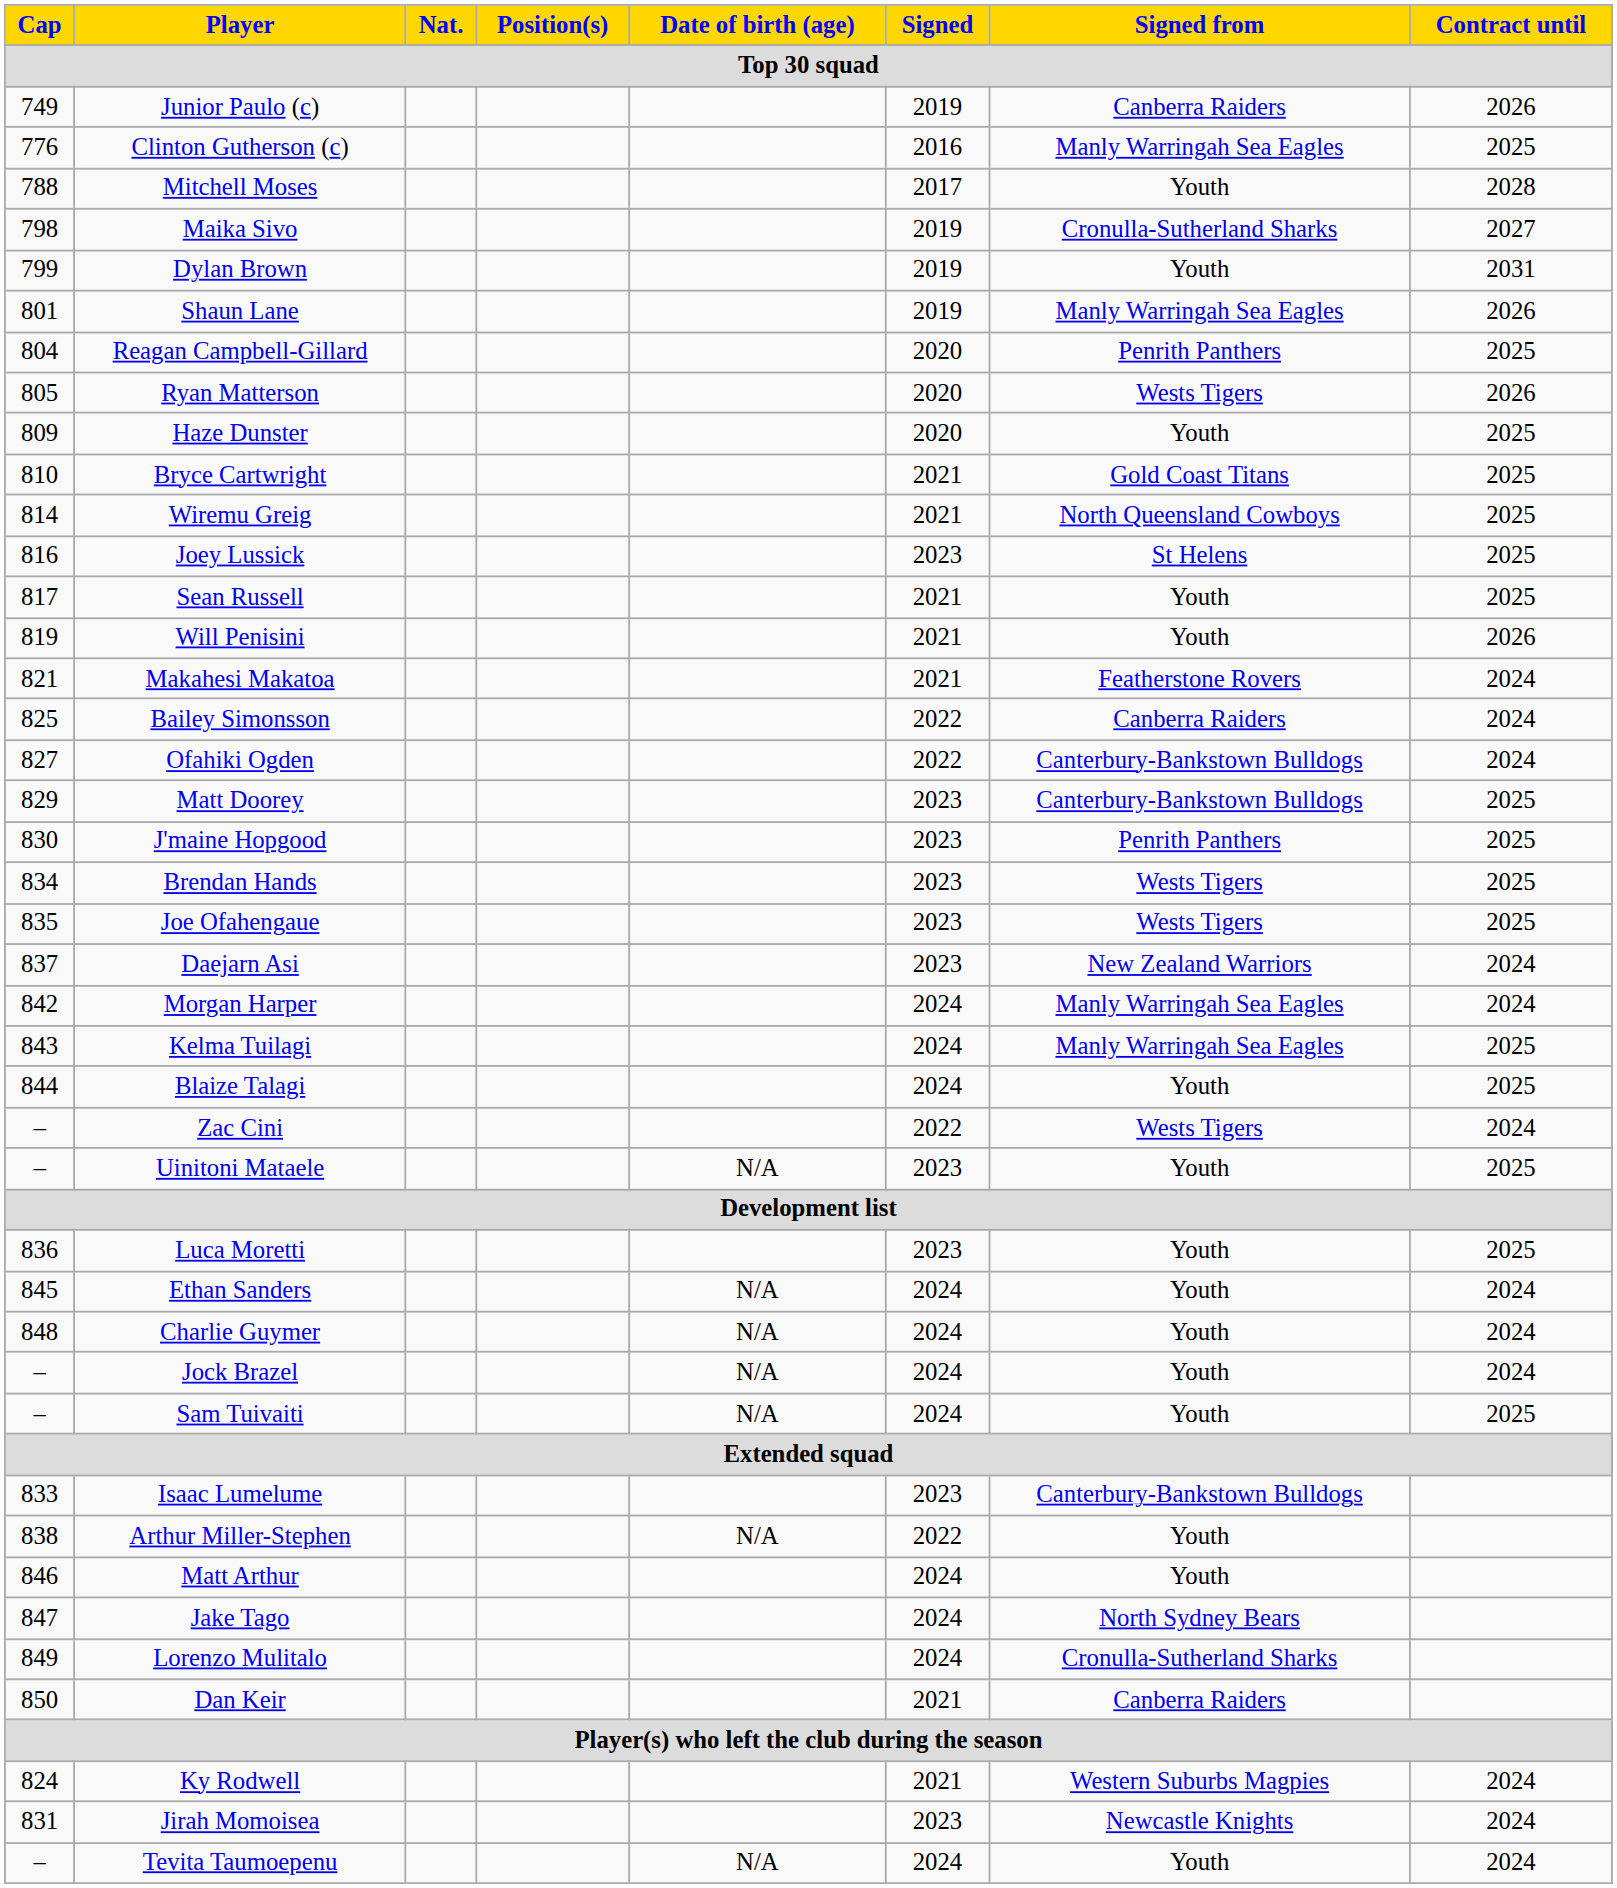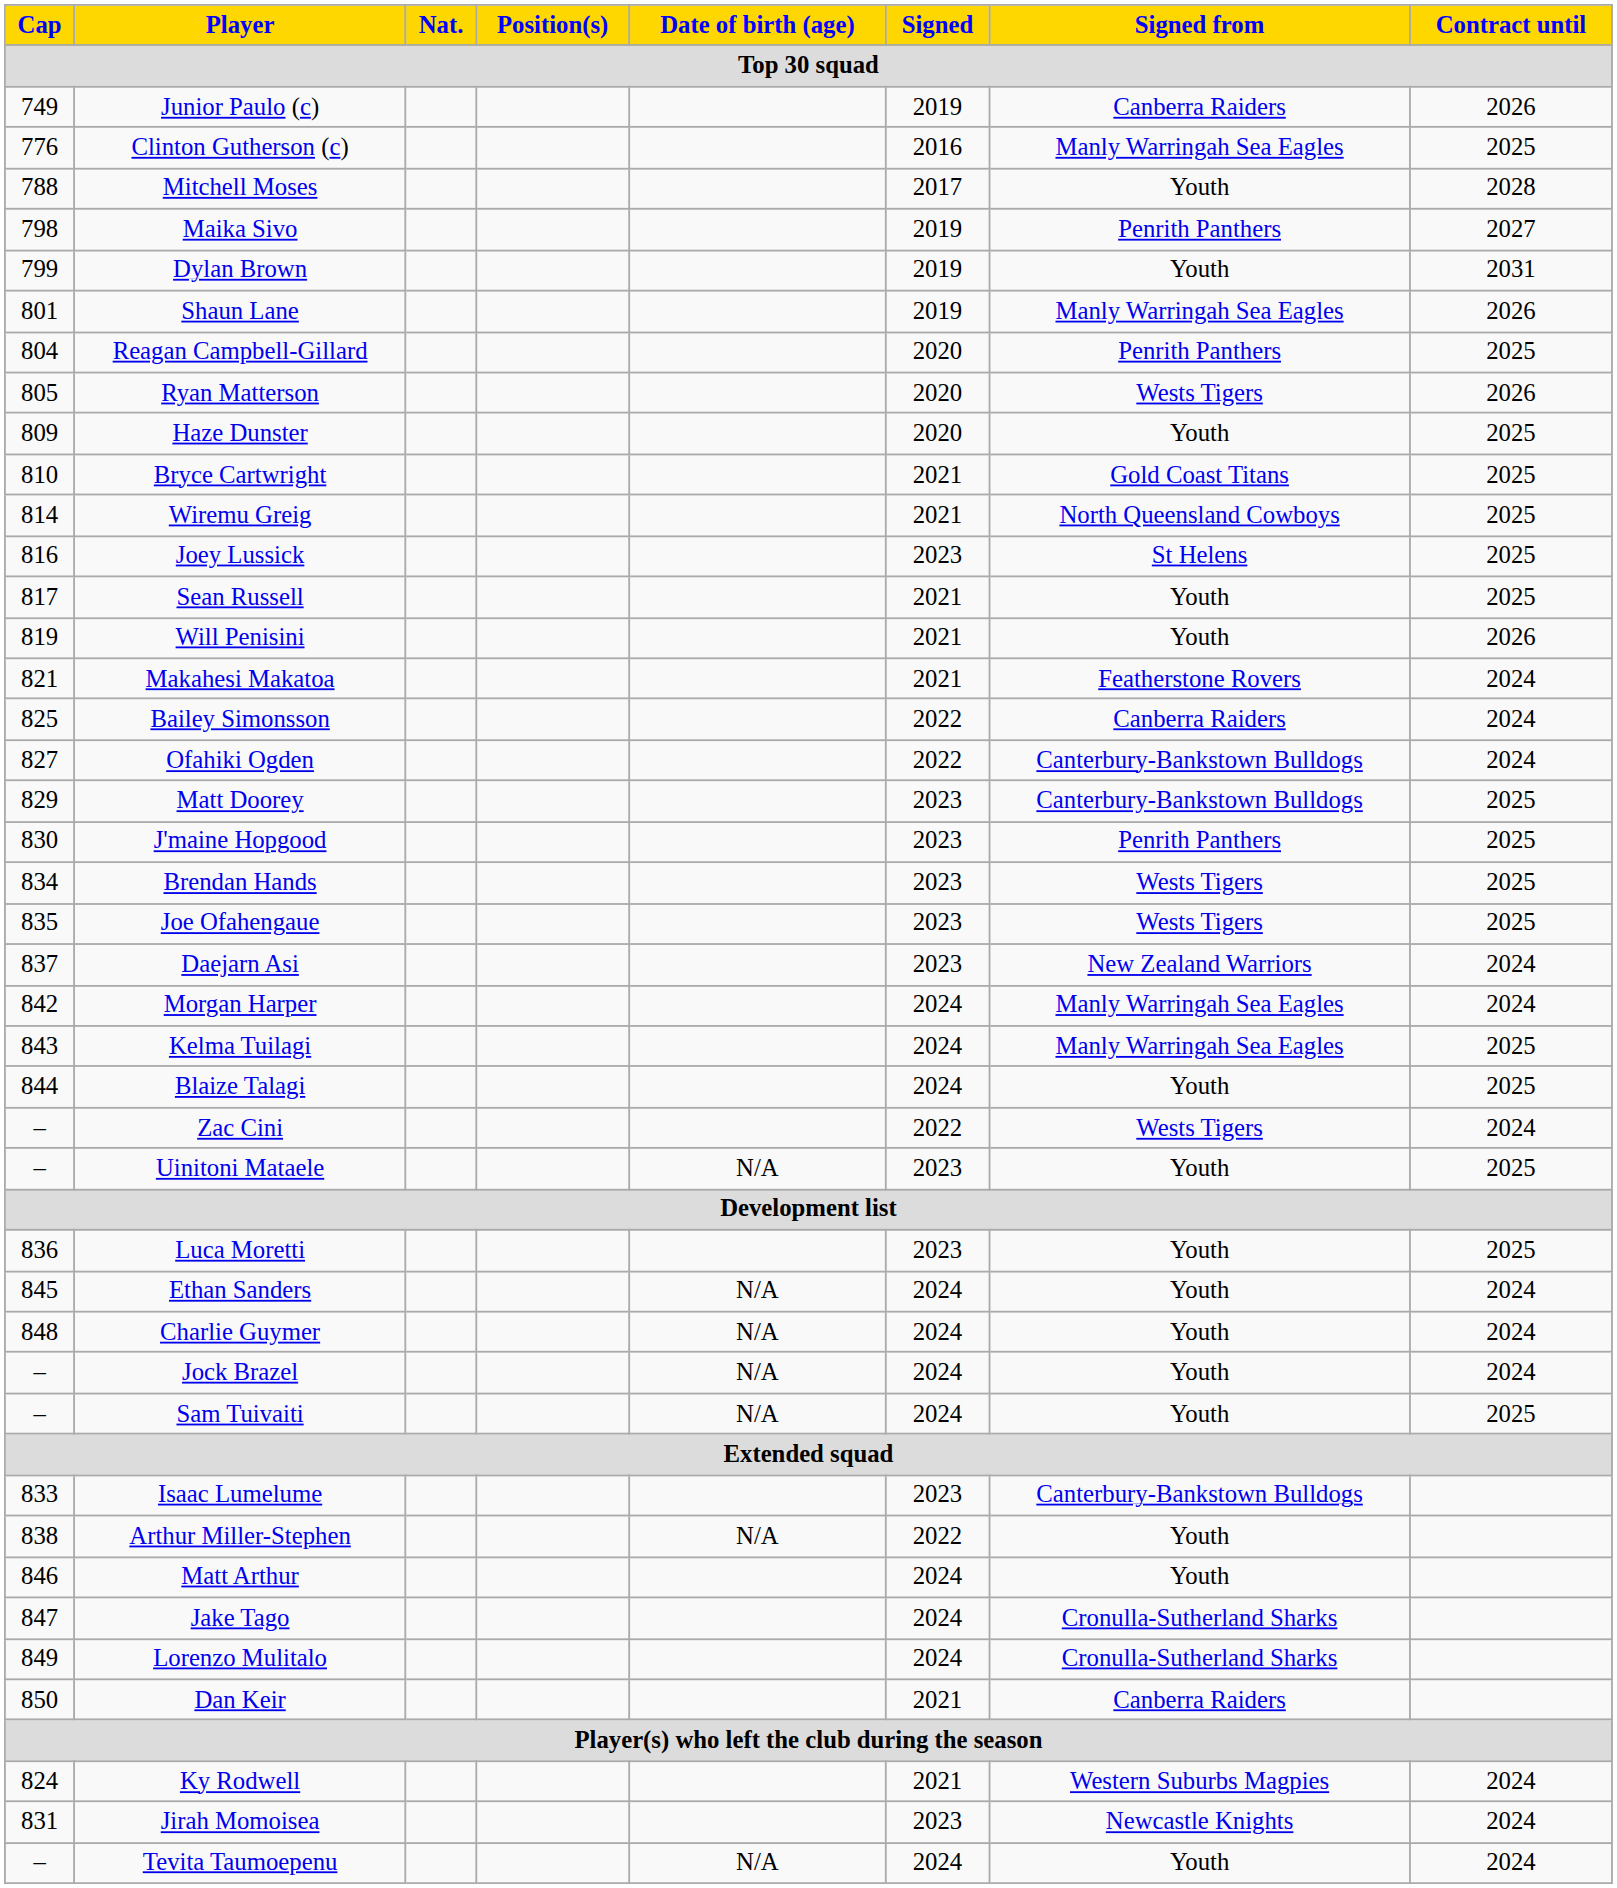(1200, 228) Cronulla-Sutherland Sharks -> (1200, 228) Penrith Panthers
(1200, 1617) North Sydney Bears -> (1200, 1617) Cronulla-Sutherland Sharks
